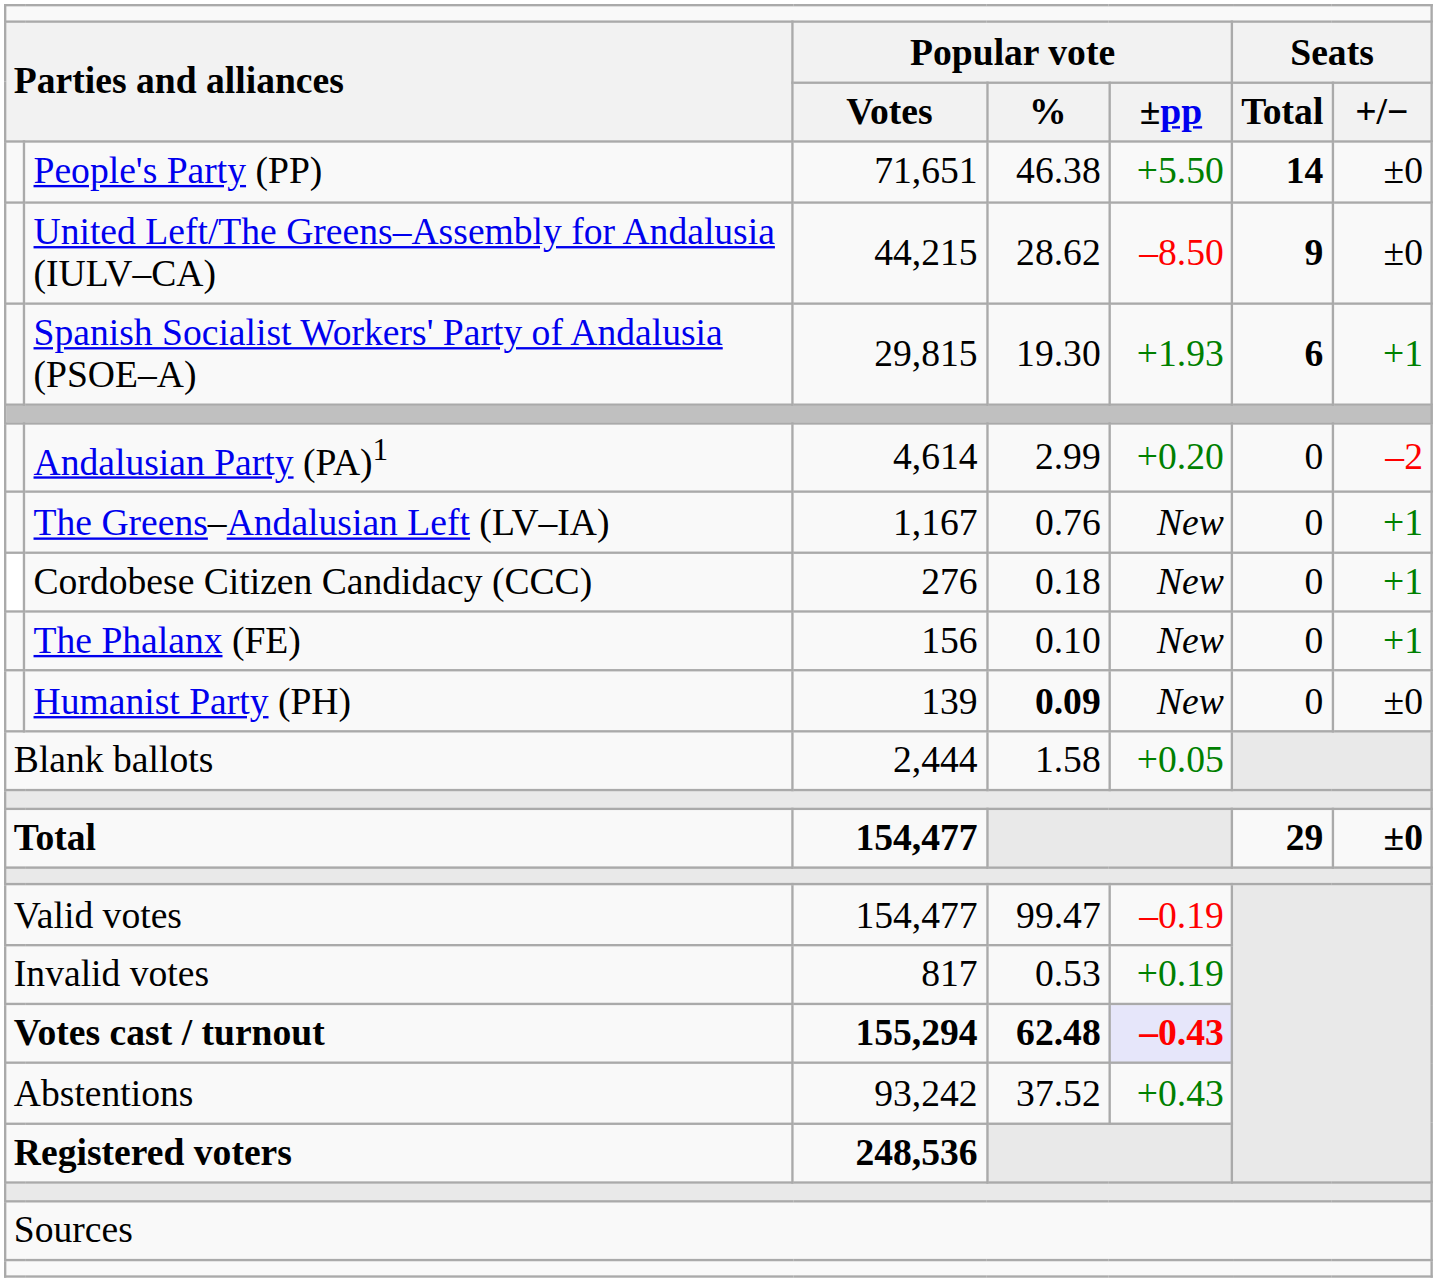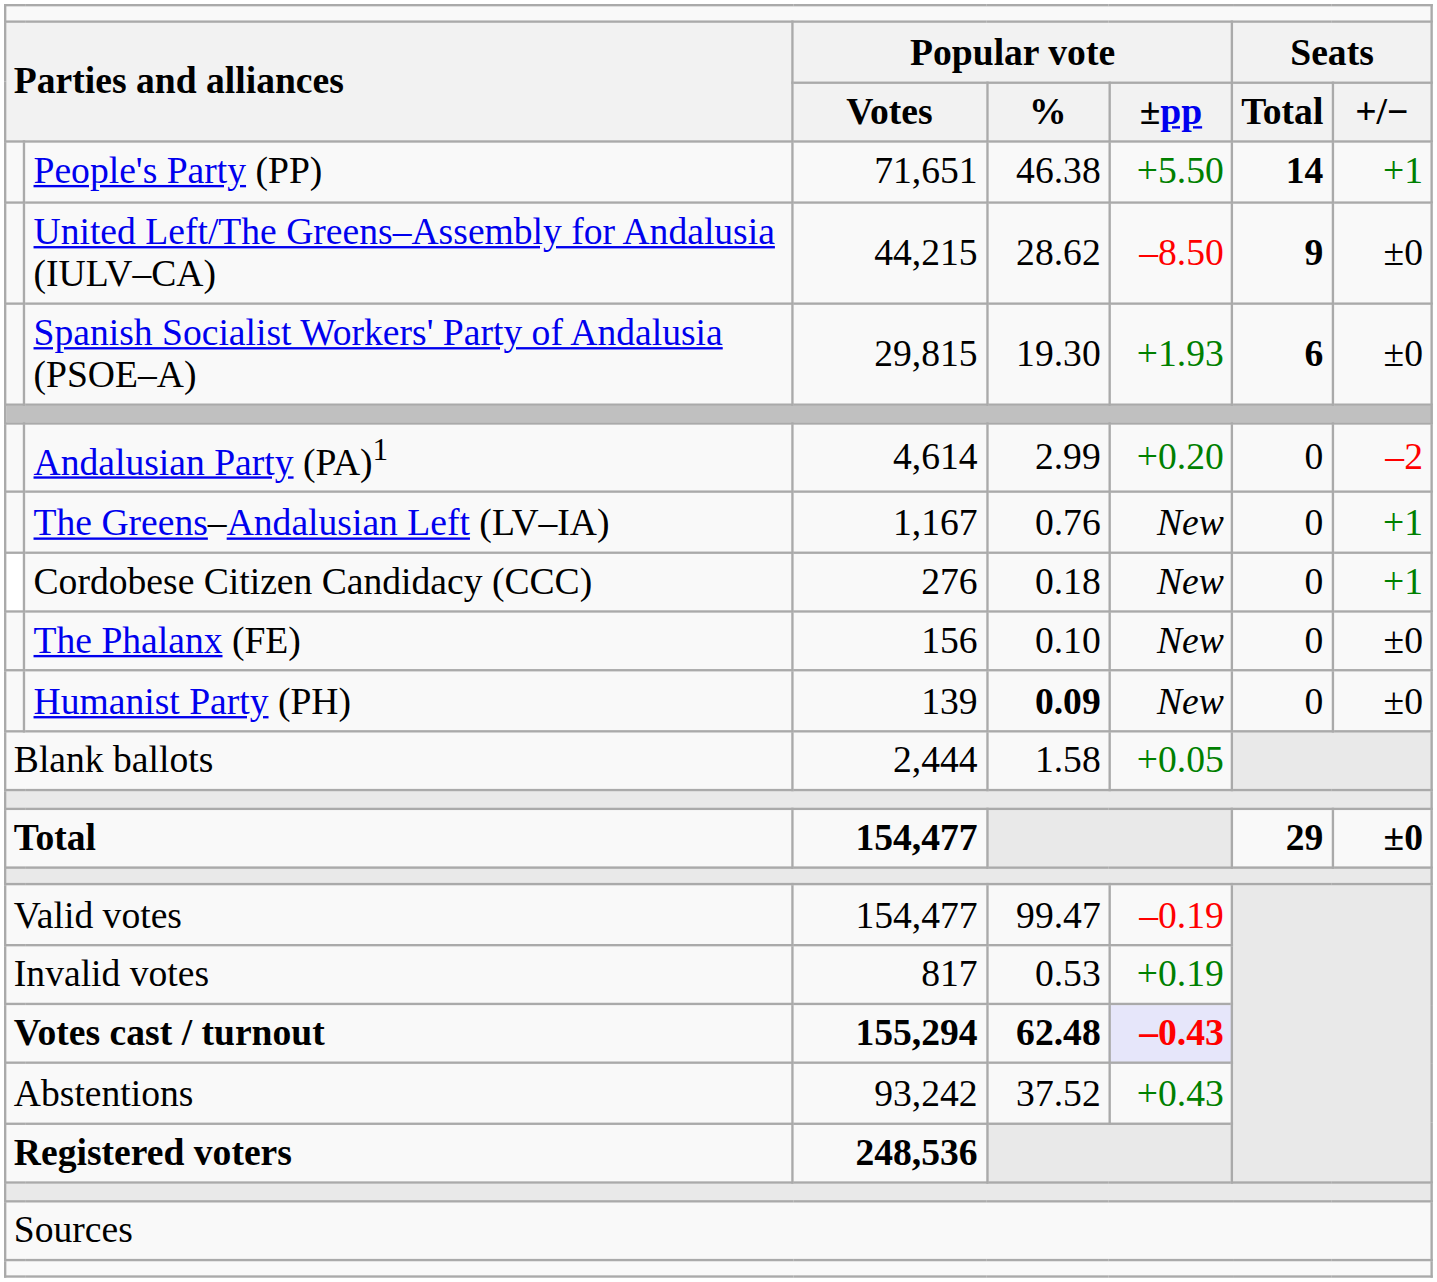(1403, 170) ±0 -> (1403, 170) +1
(1403, 353) +1 -> (1403, 353) ±0
(1403, 640) +1 -> (1403, 640) ±0
